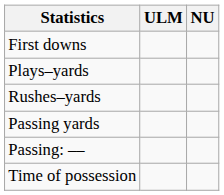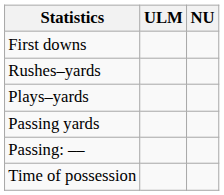rows swapped: (49, 71) <-> (55, 97)
